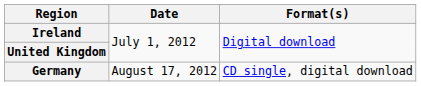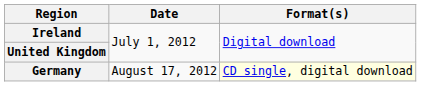(318, 71) no background -> (318, 71) lightyellow background
